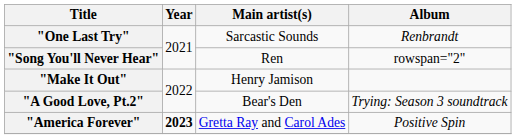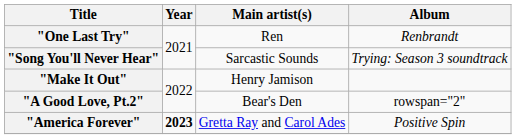(272, 36) Sarcastic Sounds -> (272, 36) Ren
(272, 58) Ren -> (272, 58) Sarcastic Sounds
(430, 58) rowspan="2" -> (430, 58) Trying: Season 3 soundtrack
(430, 101) Trying: Season 3 soundtrack -> (430, 101) rowspan="2"
